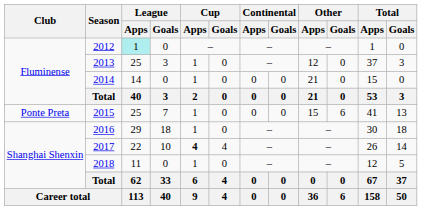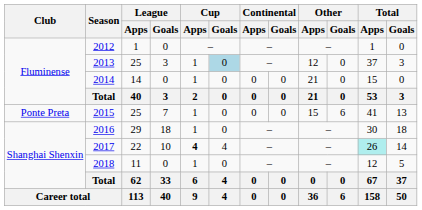(136, 46) paleturquoise background -> (136, 46) no background
(224, 63) no background -> (224, 63) lightblue background
(372, 146) no background -> (372, 146) paleturquoise background
